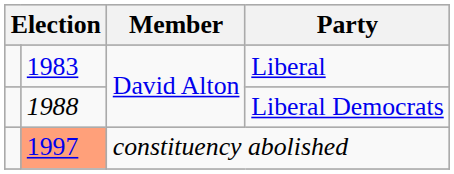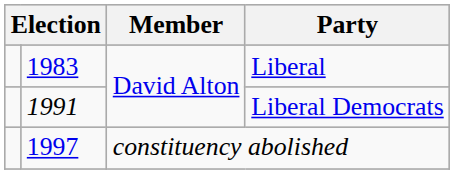(53, 106) 1988 -> (53, 106) 1991
(53, 147) lightsalmon background -> (53, 147) no background
